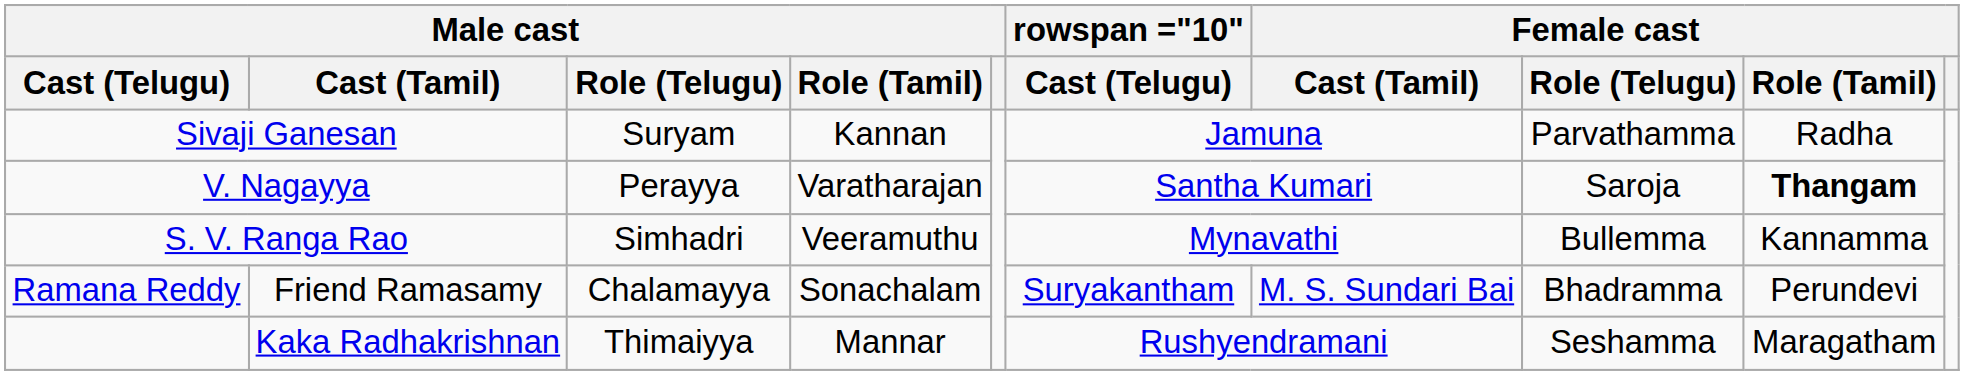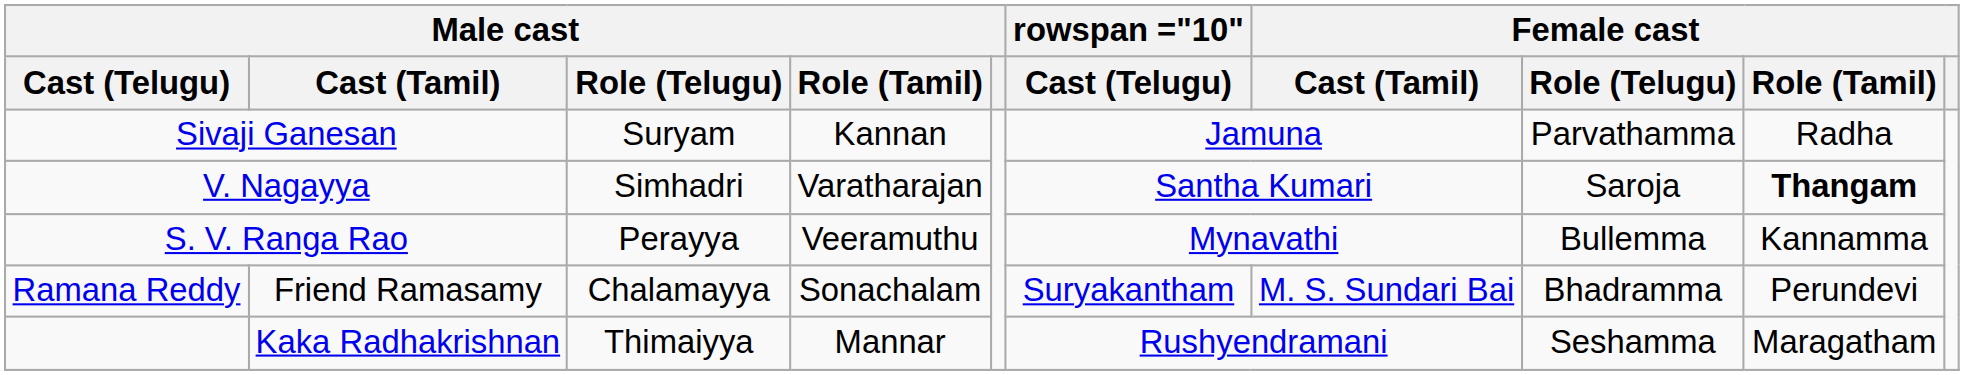(679, 186) Perayya -> (679, 186) Simhadri
(679, 238) Simhadri -> (679, 238) Perayya
